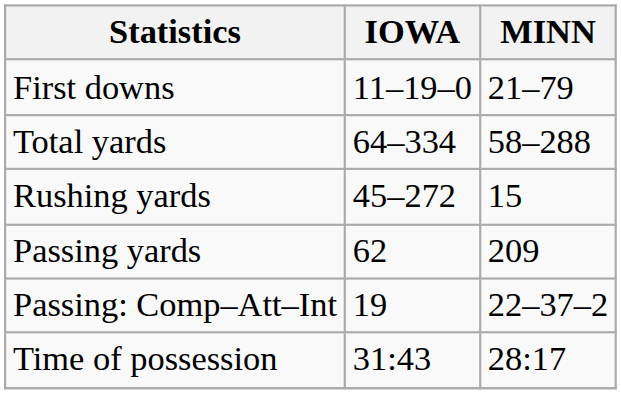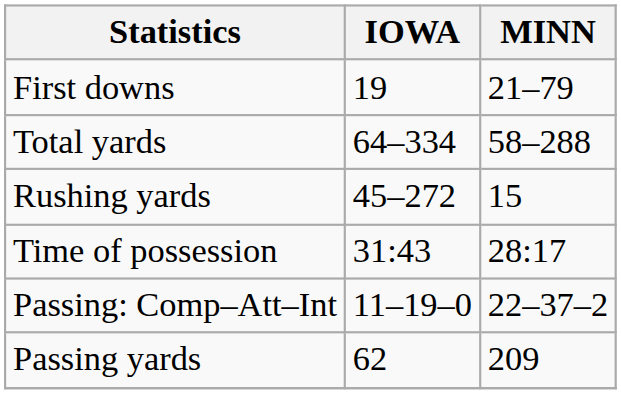(412, 86) 11–19–0 -> (370, 86) 19
rows swapped: (107, 250) <-> (145, 359)
(370, 304) 19 -> (412, 304) 11–19–0
